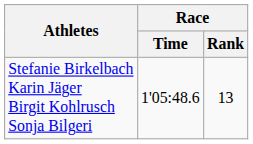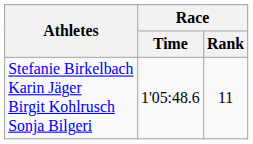(226, 98) 13 -> (226, 98) 11
